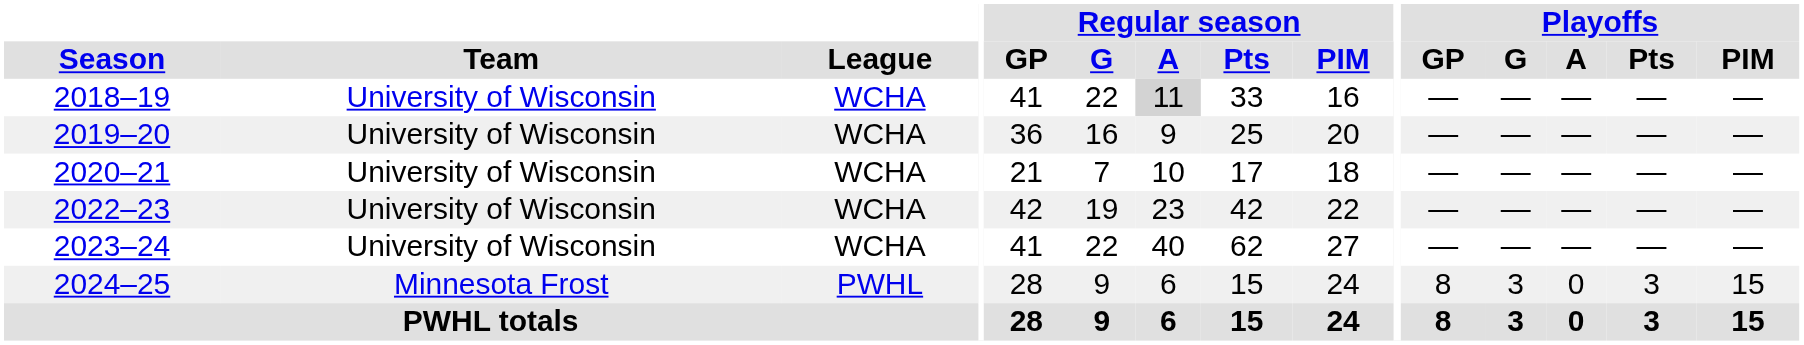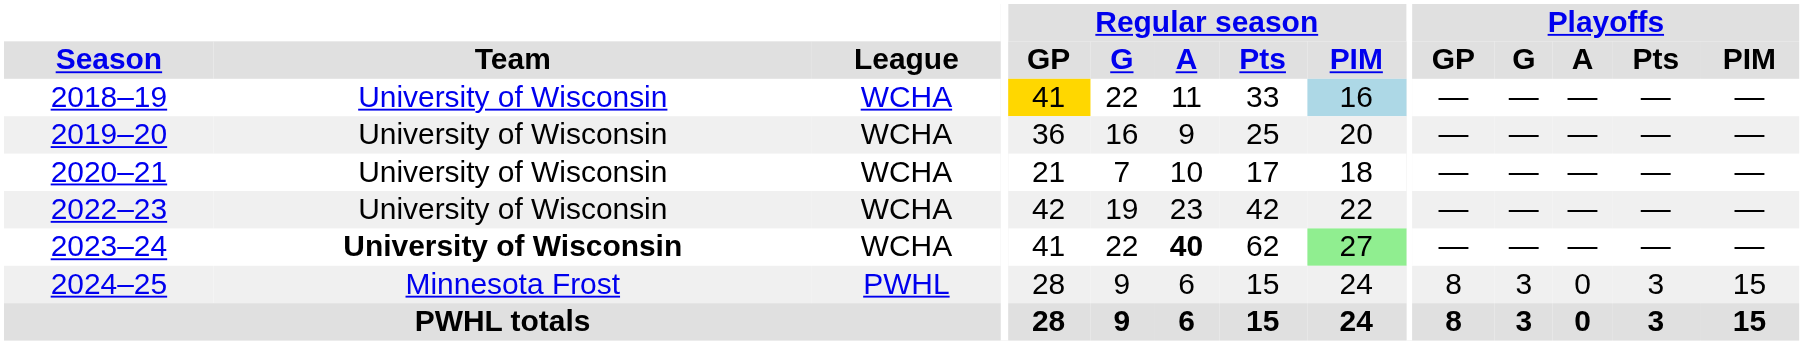(1026, 97) no background -> (1049, 97) gold background
(1168, 97) lightgrey background -> (1186, 97) no background
(1343, 97) no background -> (1356, 97) lightblue background
(501, 246) normal -> (513, 246) bold
(1168, 246) normal -> (1186, 246) bold
(1343, 246) no background -> (1356, 246) lightgreen background
